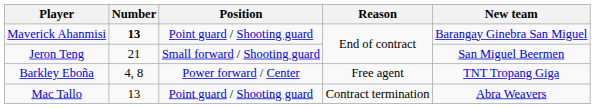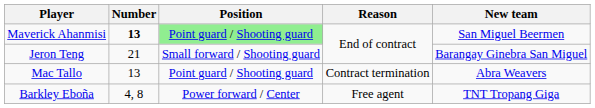(241, 34) no background -> (241, 34) lightgreen background
(511, 34) Barangay Ginebra San Miguel -> (511, 34) San Miguel Beermen
(511, 53) San Miguel Beermen -> (511, 53) Barangay Ginebra San Miguel
rows swapped: (57, 93) <-> (57, 73)
